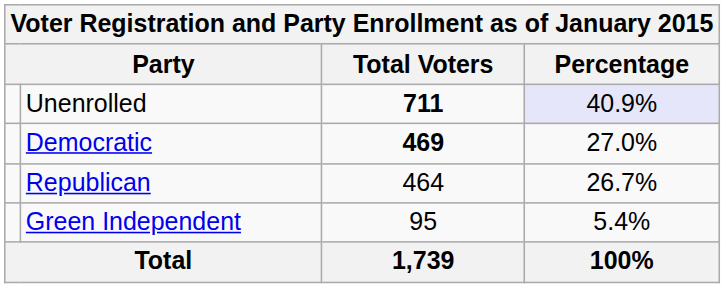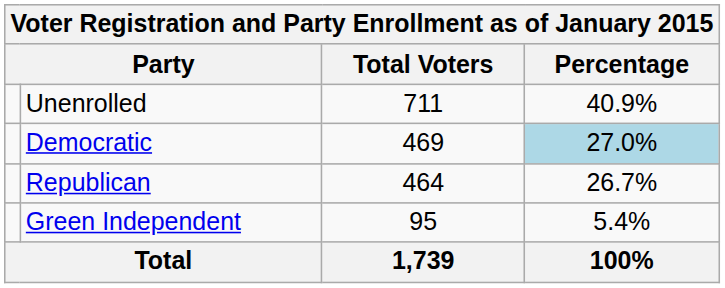(423, 103) bold -> (423, 103) normal
(622, 103) lavender background -> (622, 103) no background
(423, 143) bold -> (423, 143) normal
(622, 143) no background -> (622, 143) lightblue background
